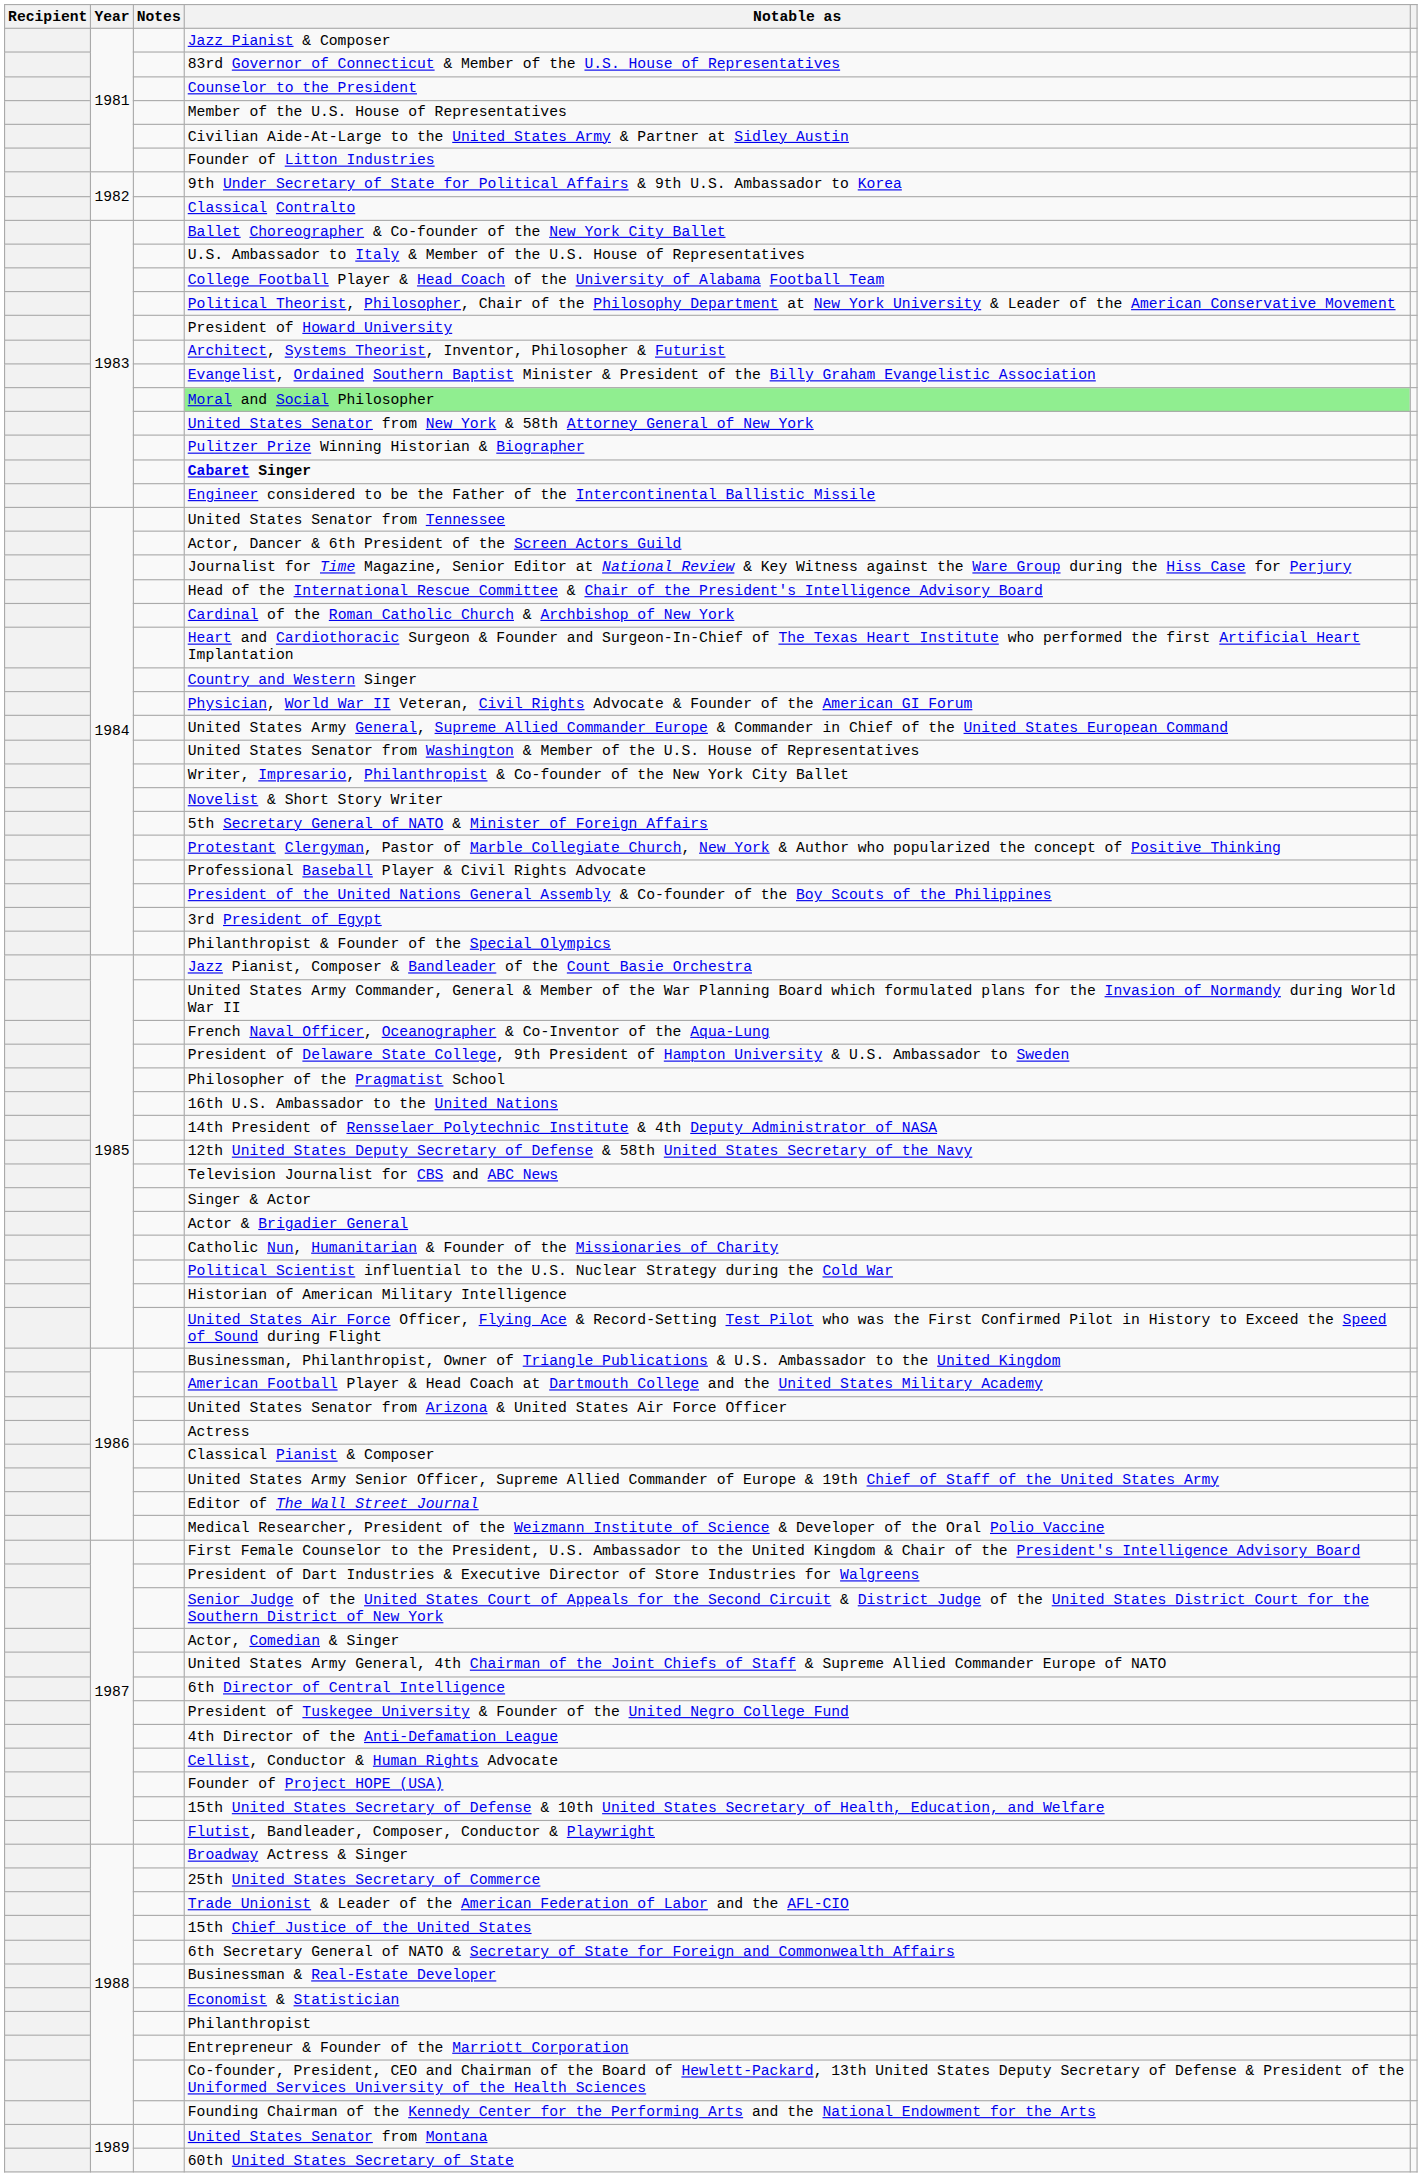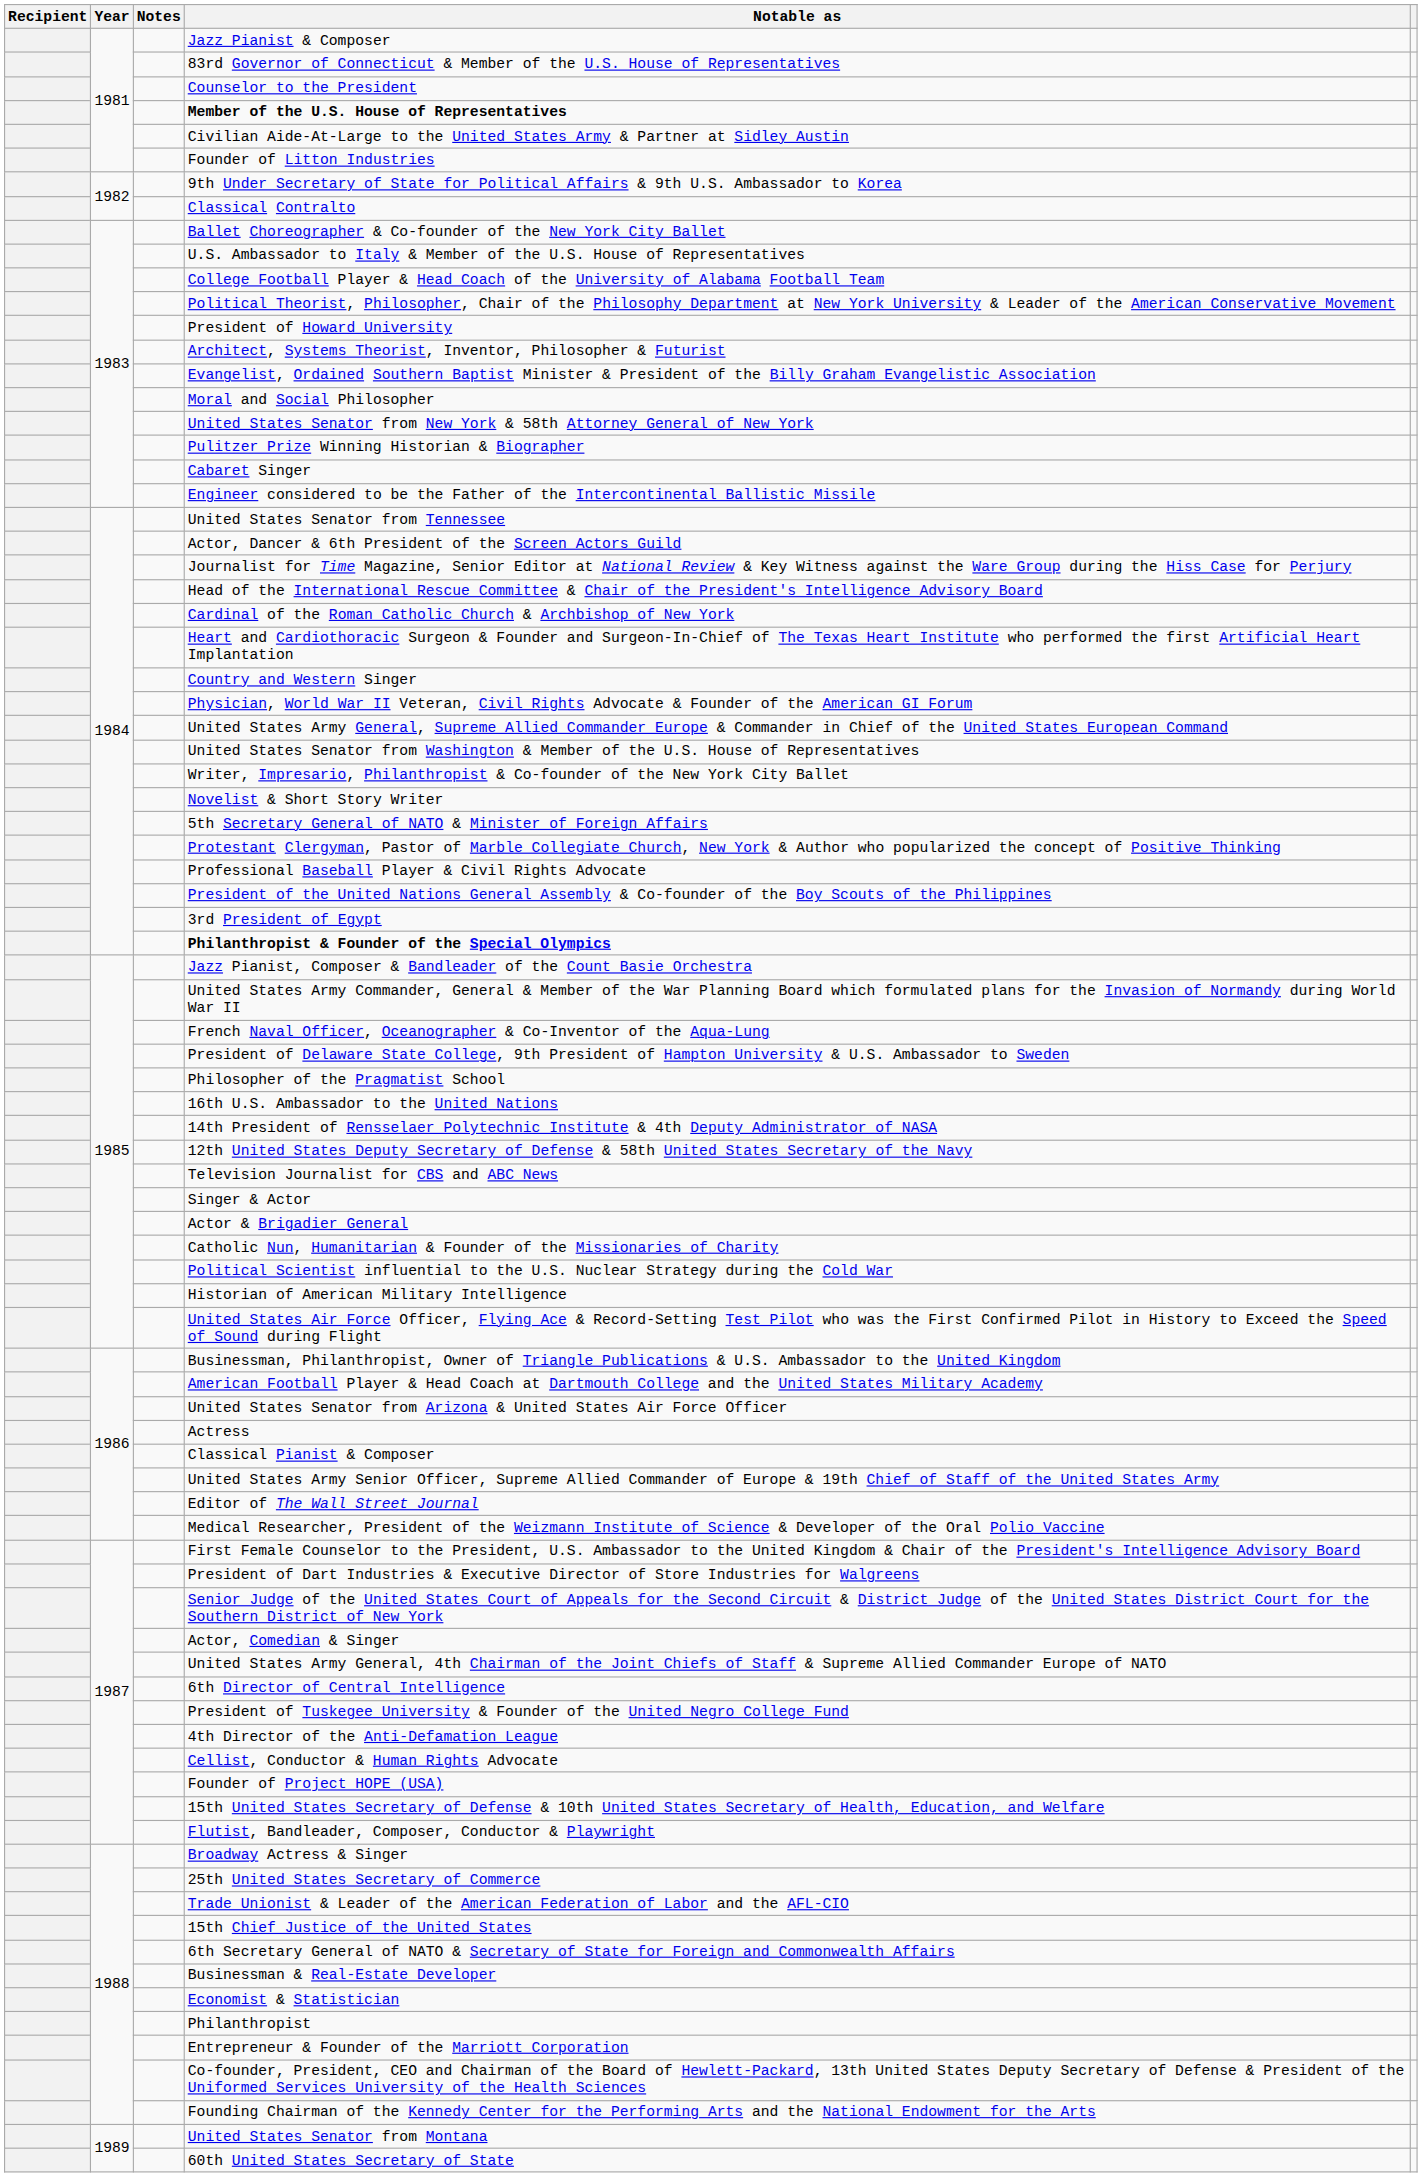(377, 112) normal -> (377, 112) bold
(311, 400) lightgreen background -> (311, 400) no background
(249, 471) bold -> (249, 471) normal
(399, 943) normal -> (399, 943) bold
